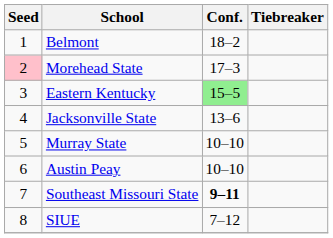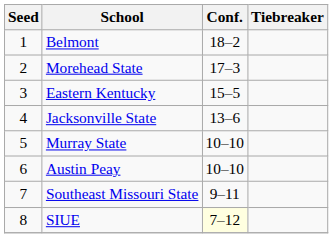(23, 67) pink background -> (23, 67) no background
(225, 93) lightgreen background -> (225, 93) no background
(225, 194) bold -> (225, 194) normal
(225, 219) no background -> (225, 219) lightyellow background
